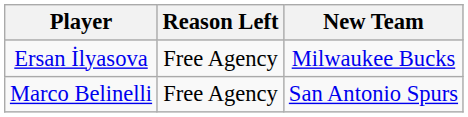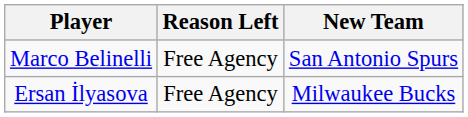rows swapped: (81, 58) <-> (81, 93)
